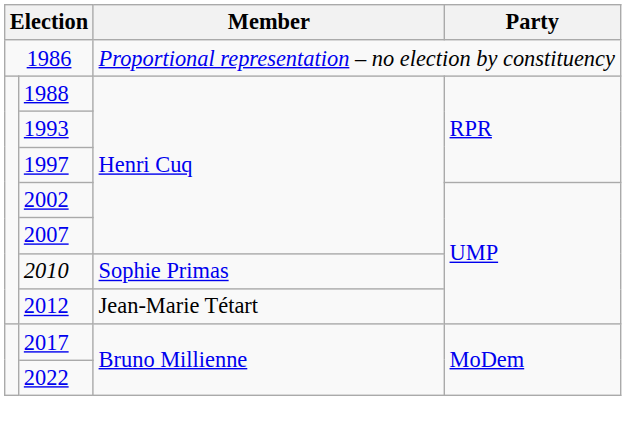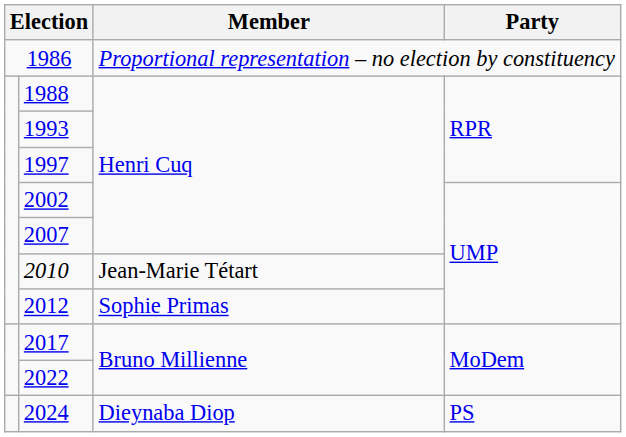(164, 270) Sophie Primas -> (178, 270) Jean-Marie Tétart
(178, 306) Jean-Marie Tétart -> (164, 306) Sophie Primas
+ row: (46, 413)
